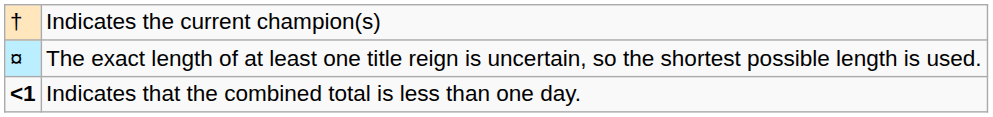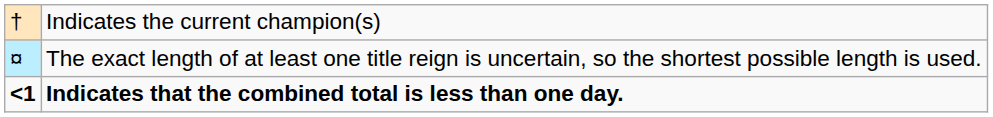(314, 93) normal -> (335, 93) bold
